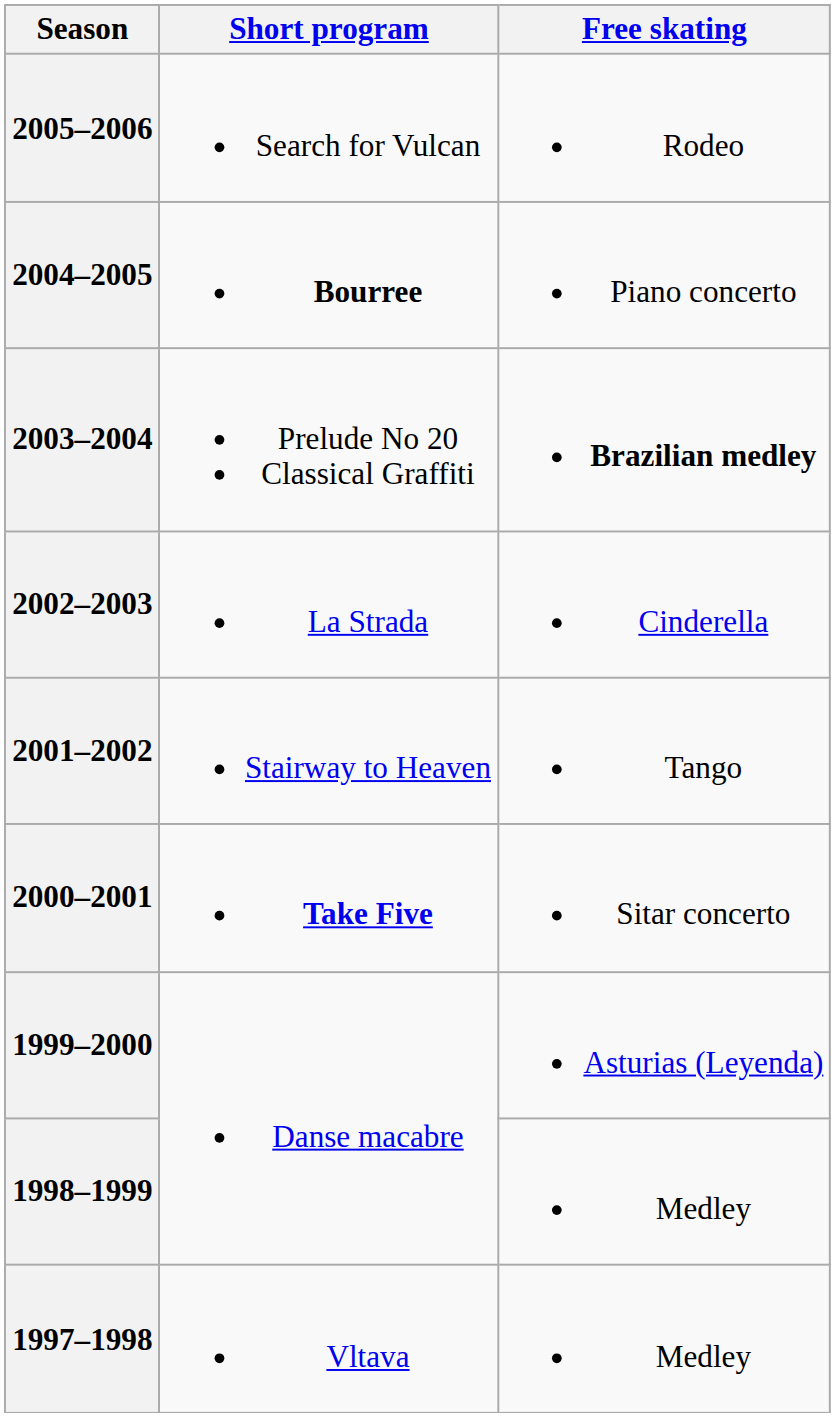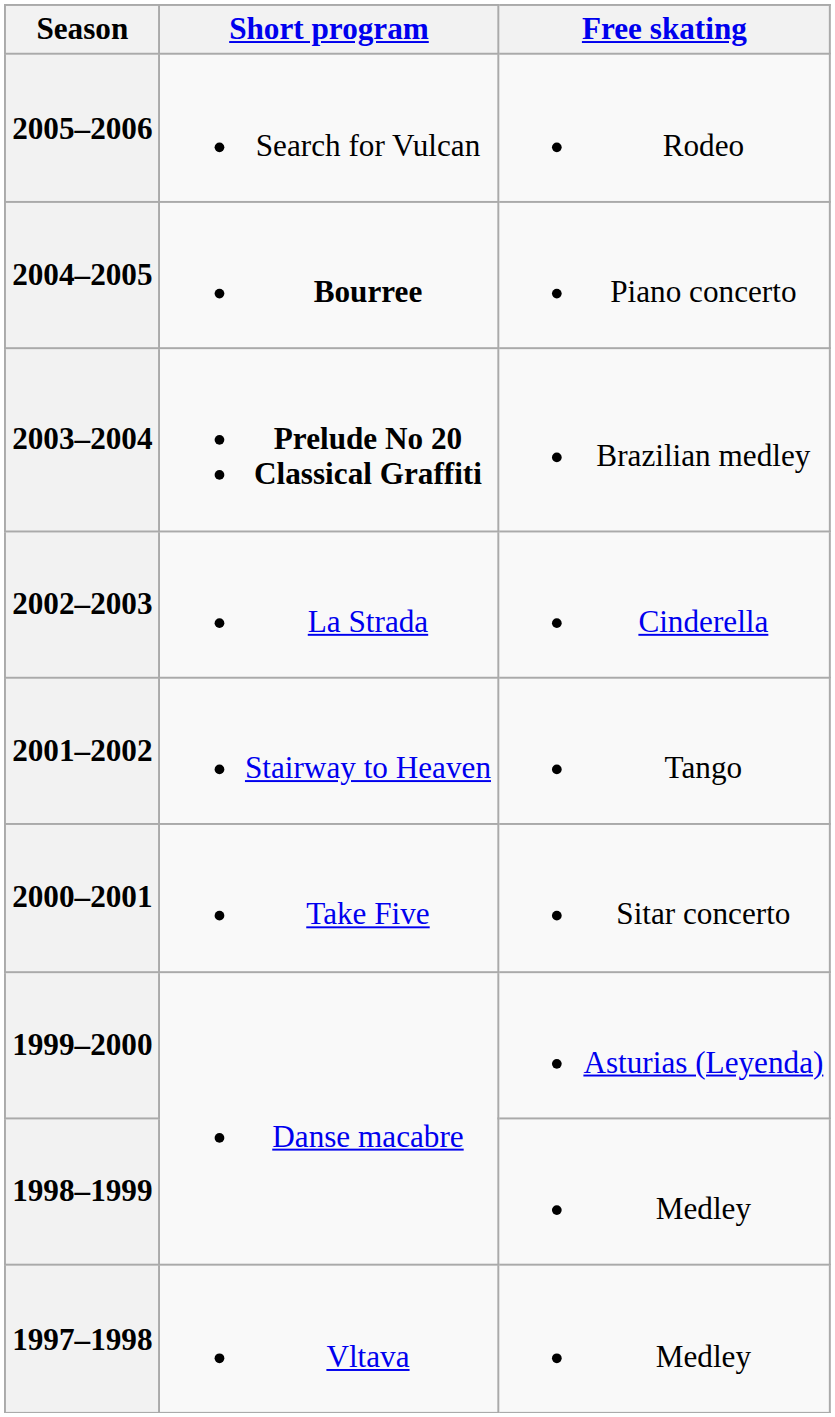(329, 457) normal -> (329, 457) bold
(664, 457) bold -> (664, 457) normal
(329, 916) bold -> (329, 916) normal
